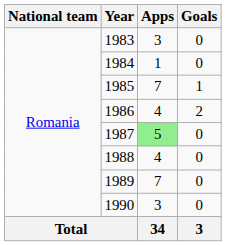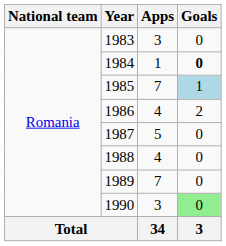(199, 63) normal -> (199, 63) bold
(199, 87) no background -> (199, 87) lightblue background
(158, 134) lightgreen background -> (158, 134) no background
(199, 205) no background -> (199, 205) lightgreen background
